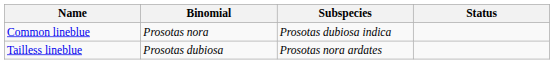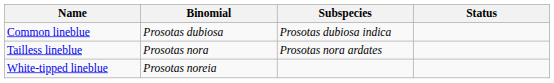(176, 31) Prosotas nora -> (183, 31) Prosotas dubiosa
(183, 50) Prosotas dubiosa -> (176, 50) Prosotas nora
+ row: (57, 68)
